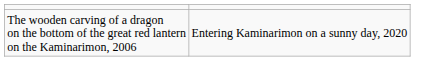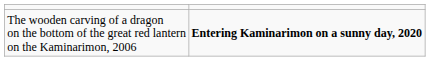(299, 33) normal -> (307, 33) bold
